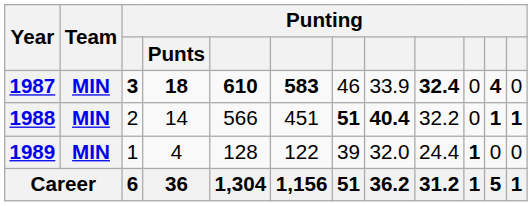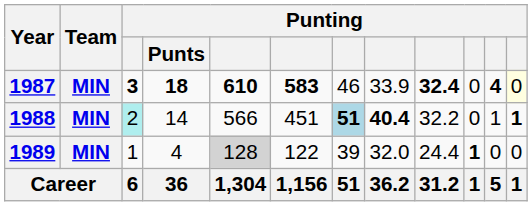(517, 86) no background -> (517, 86) lightyellow background
(132, 119) no background -> (132, 119) paleturquoise background
(348, 119) no background -> (348, 119) lightblue background
(496, 119) bold -> (496, 119) normal
(240, 151) no background -> (240, 151) lightgrey background
